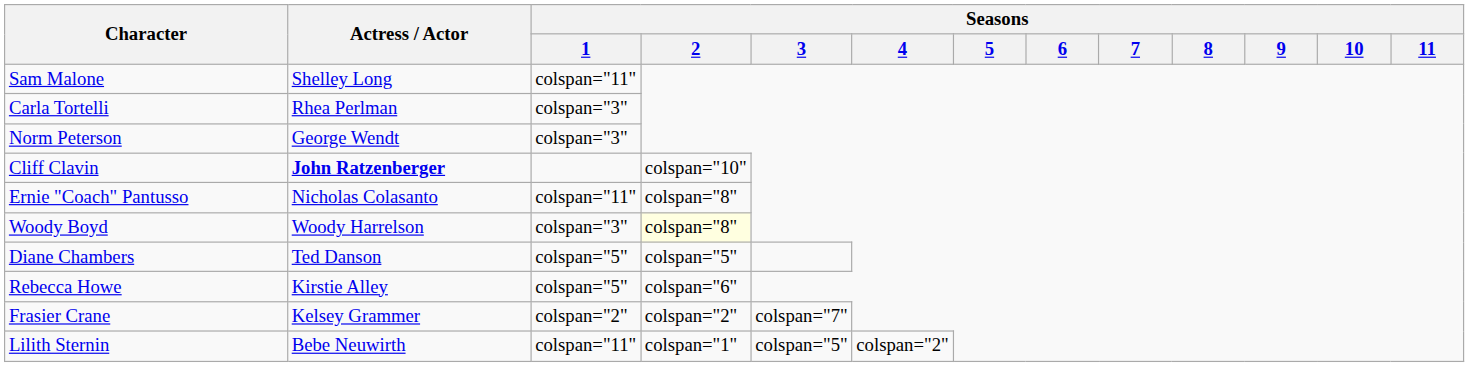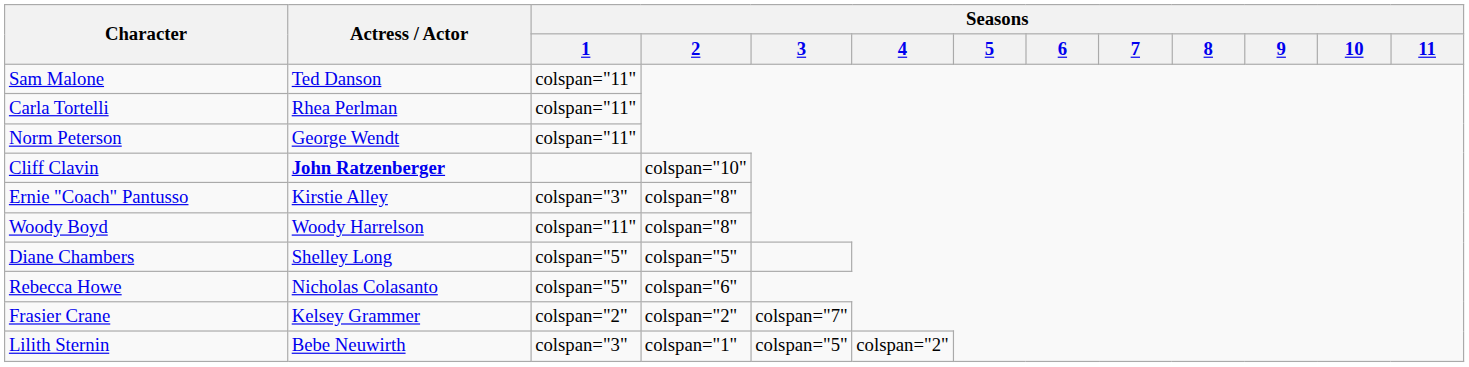(342, 78) Shelley Long -> (337, 78) Ted Danson
(581, 108) colspan="3" -> (586, 108) colspan="11"
(581, 138) colspan="3" -> (586, 138) colspan="11"
(365, 197) Nicholas Colasanto -> (340, 197) Kirstie Alley
(586, 197) colspan="11" -> (581, 197) colspan="3"
(581, 227) colspan="3" -> (586, 227) colspan="11"
(691, 227) lightyellow background -> (691, 227) no background
(337, 256) Ted Danson -> (342, 256) Shelley Long
(340, 286) Kirstie Alley -> (365, 286) Nicholas Colasanto
(586, 345) colspan="11" -> (581, 345) colspan="3"
